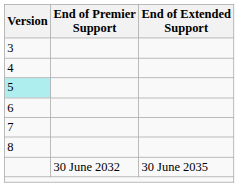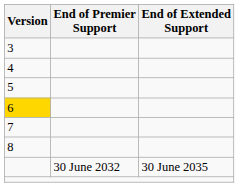(10, 87) paleturquoise background -> (10, 87) no background
(10, 107) no background -> (10, 107) gold background
